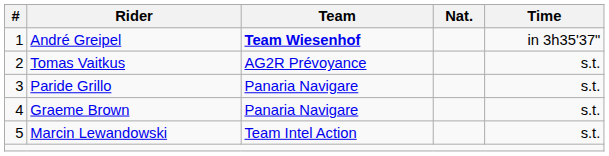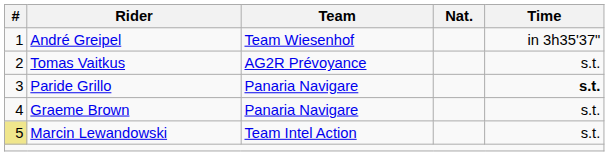(302, 40) bold -> (299, 40) normal
(590, 86) normal -> (590, 86) bold
(19, 133) no background -> (19, 133) khaki background
